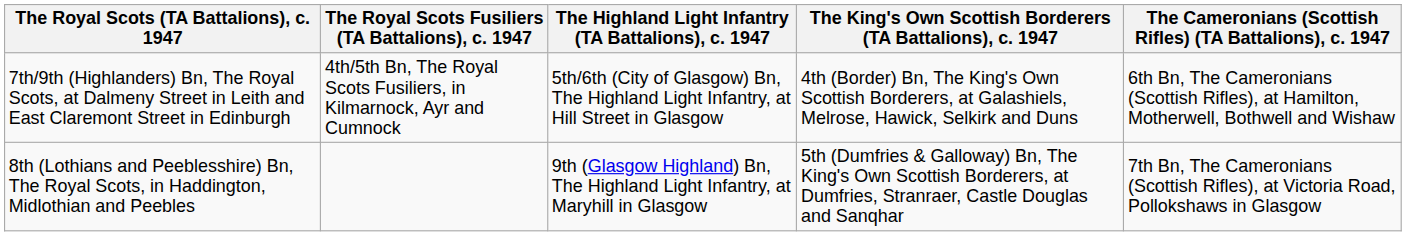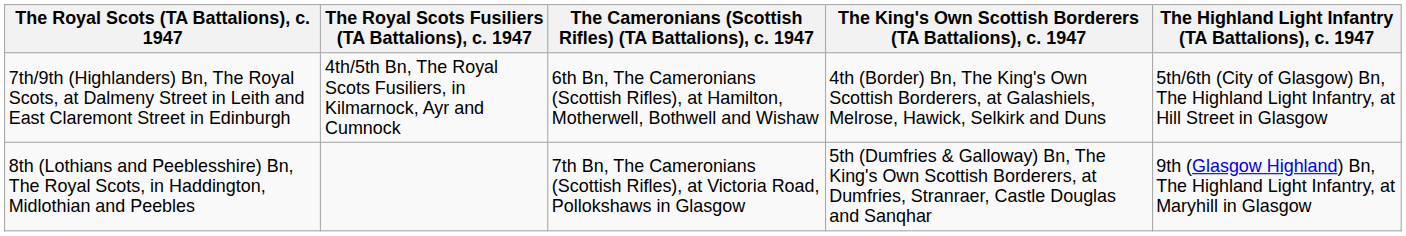columns swapped: (672, 28) <-> (1263, 28)
